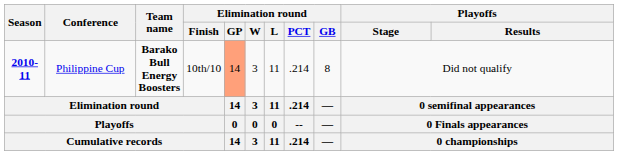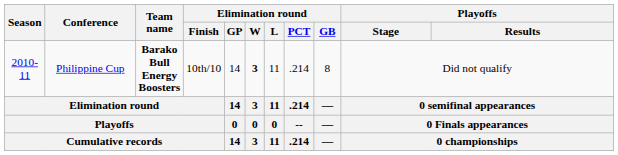(25, 68) bold -> (25, 68) normal
(235, 68) lightsalmon background -> (235, 68) no background
(255, 68) normal -> (255, 68) bold
